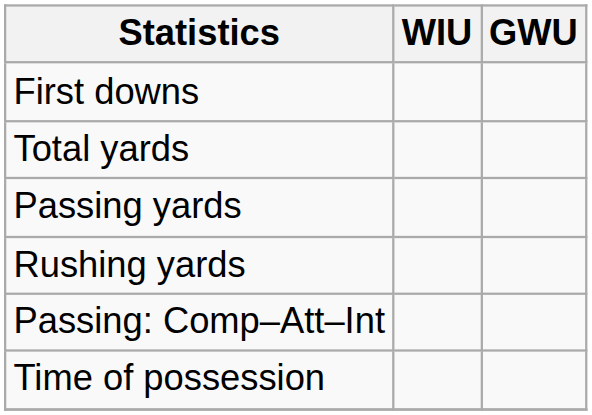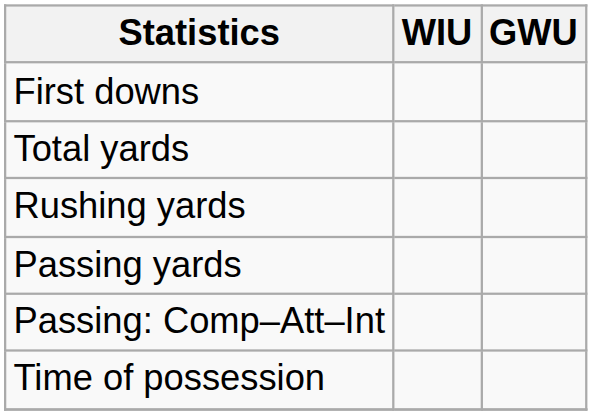rows swapped: (130, 264) <-> (128, 206)
